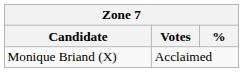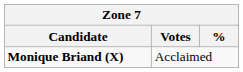(62, 57) normal -> (65, 57) bold
